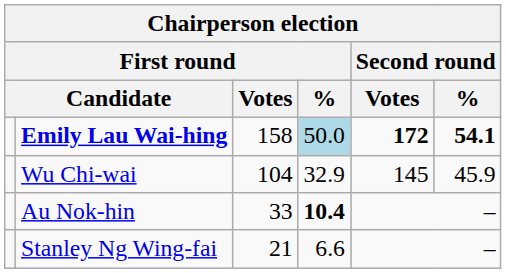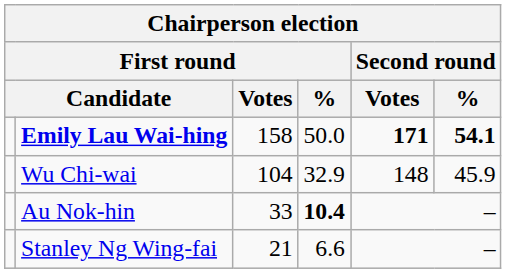(324, 135) lightblue background -> (324, 135) no background
(411, 135) 172 -> (411, 135) 171
(411, 173) 145 -> (411, 173) 148
